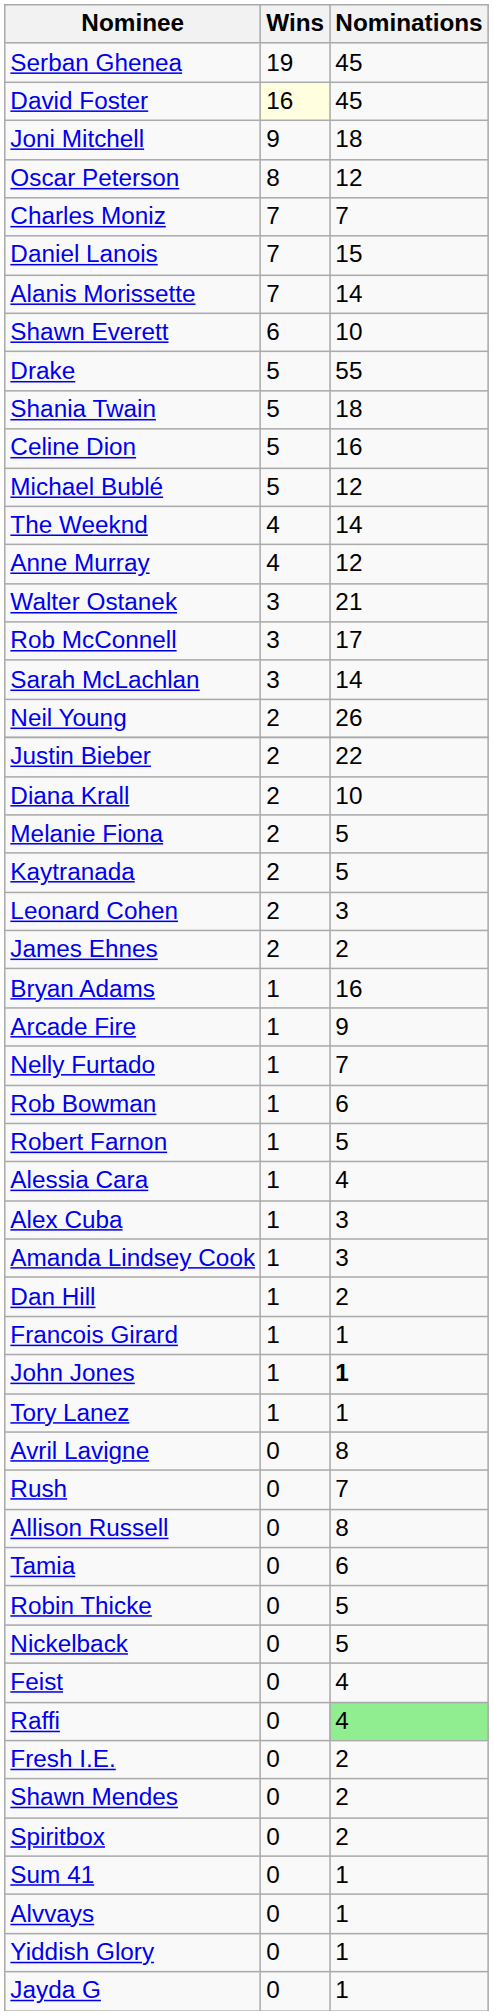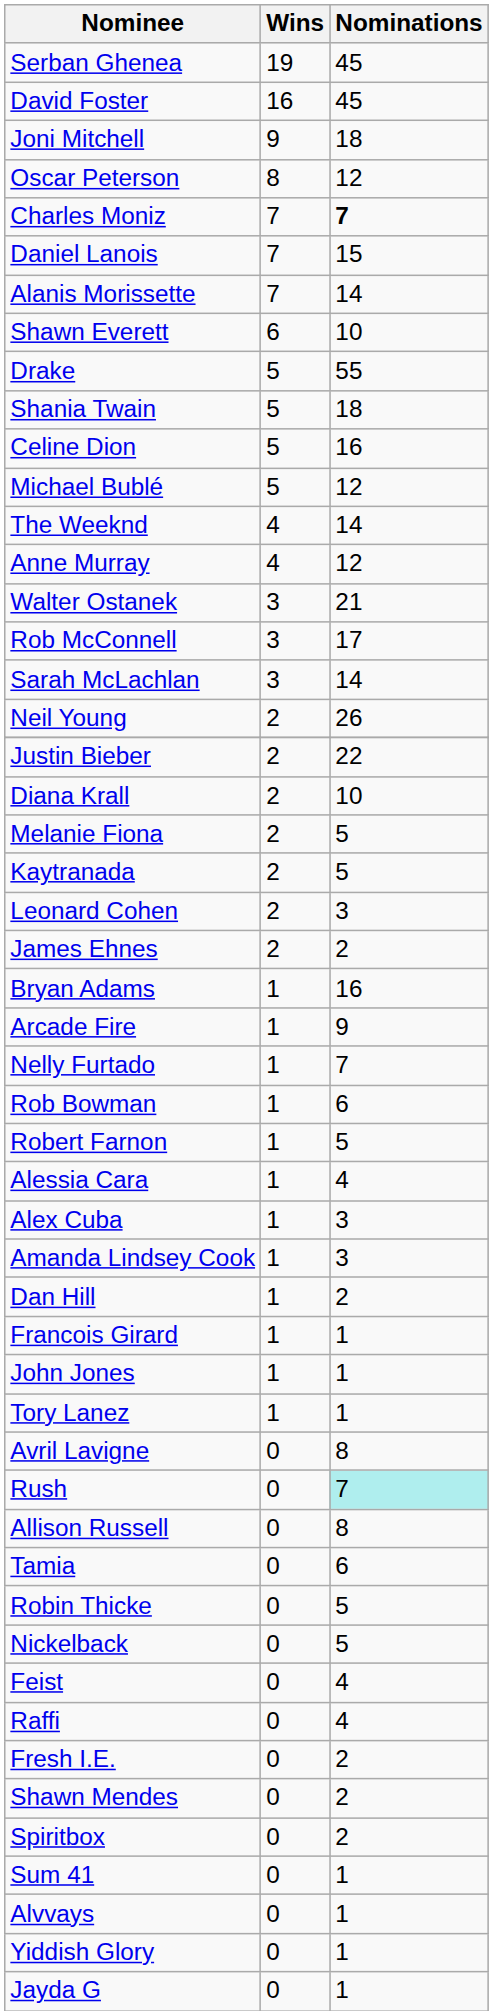(280, 100) lightyellow background -> (280, 100) no background
(342, 216) normal -> (342, 216) bold
(342, 1373) bold -> (342, 1373) normal
(342, 1489) no background -> (342, 1489) paleturquoise background
(342, 1720) lightgreen background -> (342, 1720) no background
